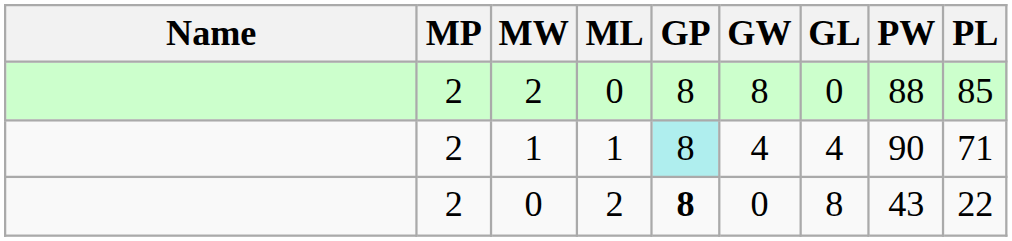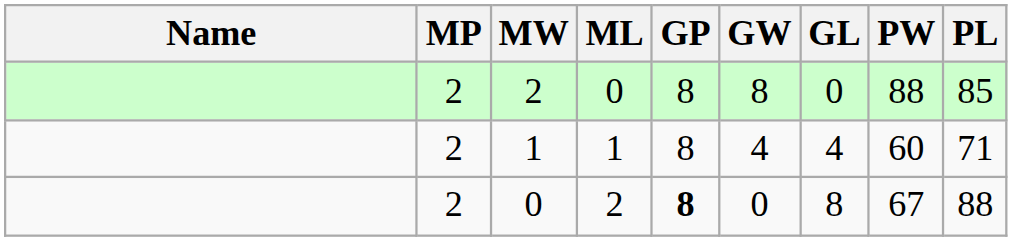(686, 147) paleturquoise background -> (686, 147) no background
(906, 147) 90 -> (906, 147) 60
(906, 205) 43 -> (906, 205) 67
(975, 205) 22 -> (975, 205) 88
